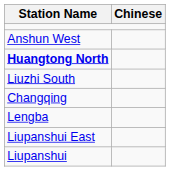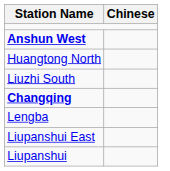(44, 39) normal -> (46, 39) bold
(58, 59) bold -> (54, 59) normal
(37, 98) normal -> (39, 98) bold
